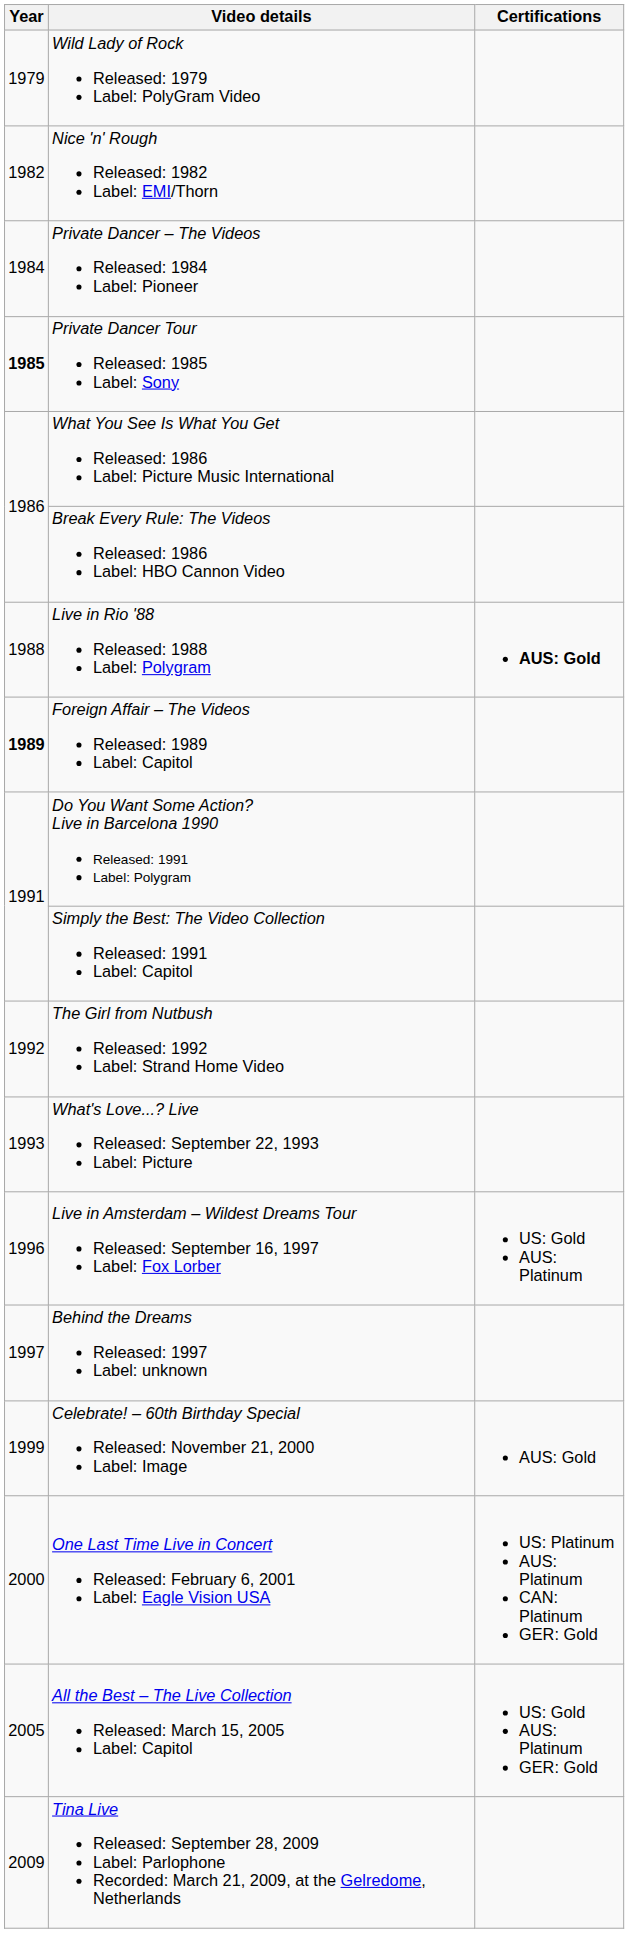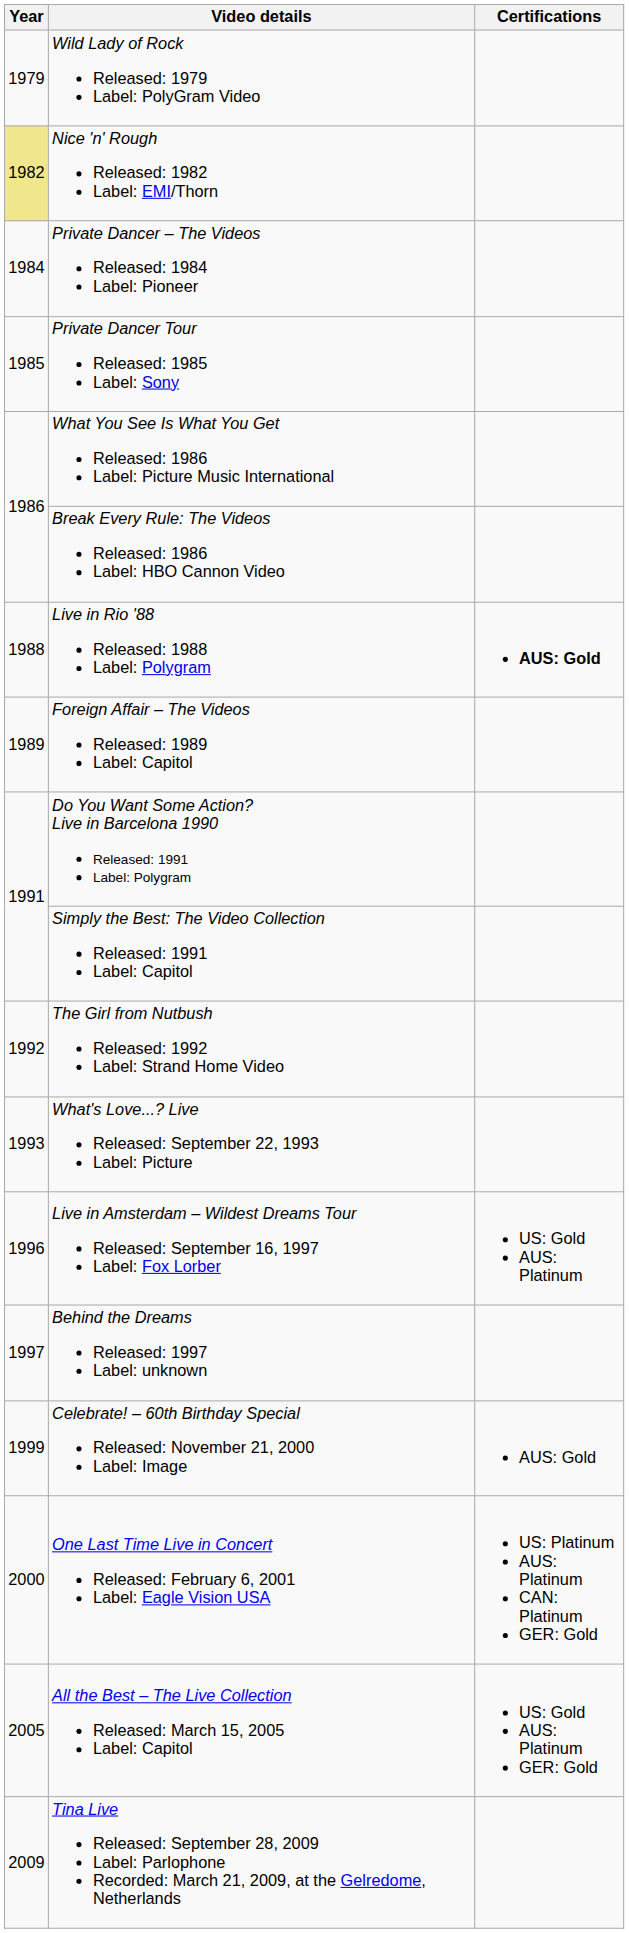(26, 173) no background -> (26, 173) khaki background
(26, 363) bold -> (26, 363) normal
(26, 744) bold -> (26, 744) normal
